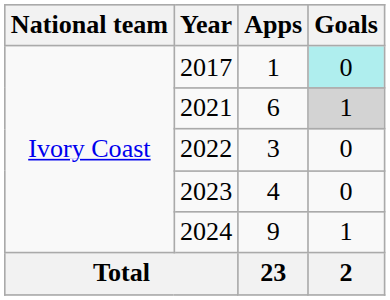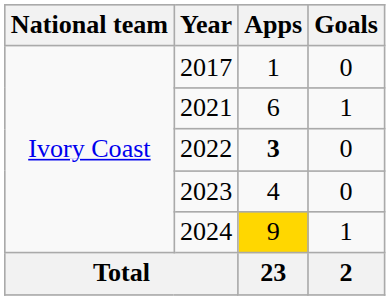(346, 66) paleturquoise background -> (346, 66) no background
(346, 107) lightgrey background -> (346, 107) no background
(273, 149) normal -> (273, 149) bold
(273, 231) no background -> (273, 231) gold background
